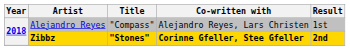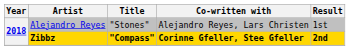(132, 25) "Compass" -> (129, 25) "Stones"
(129, 38) "Stones" -> (132, 38) "Compass"
